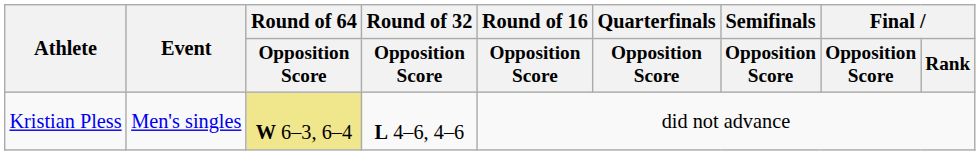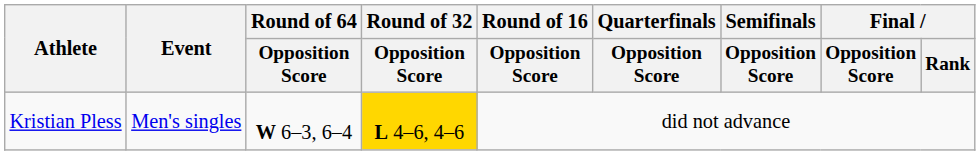(304, 133) khaki background -> (304, 133) no background
(419, 133) no background -> (419, 133) gold background
